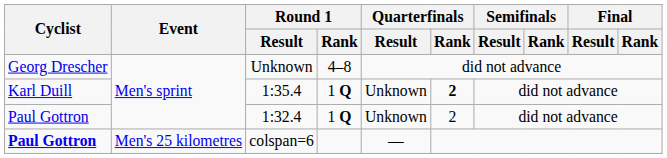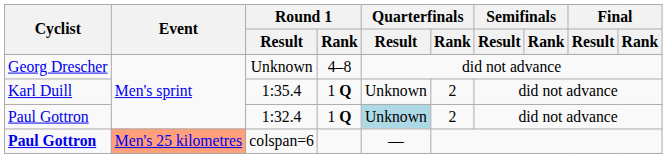(452, 91) bold -> (452, 91) normal
(396, 116) no background -> (396, 116) lightblue background
(178, 141) no background -> (178, 141) lightsalmon background
